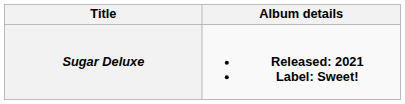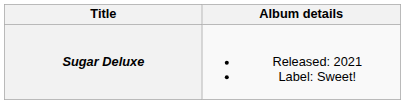(301, 69) bold -> (301, 69) normal
